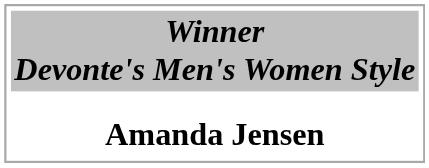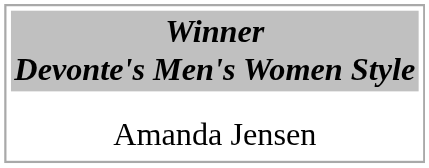(215, 134) bold -> (215, 134) normal
